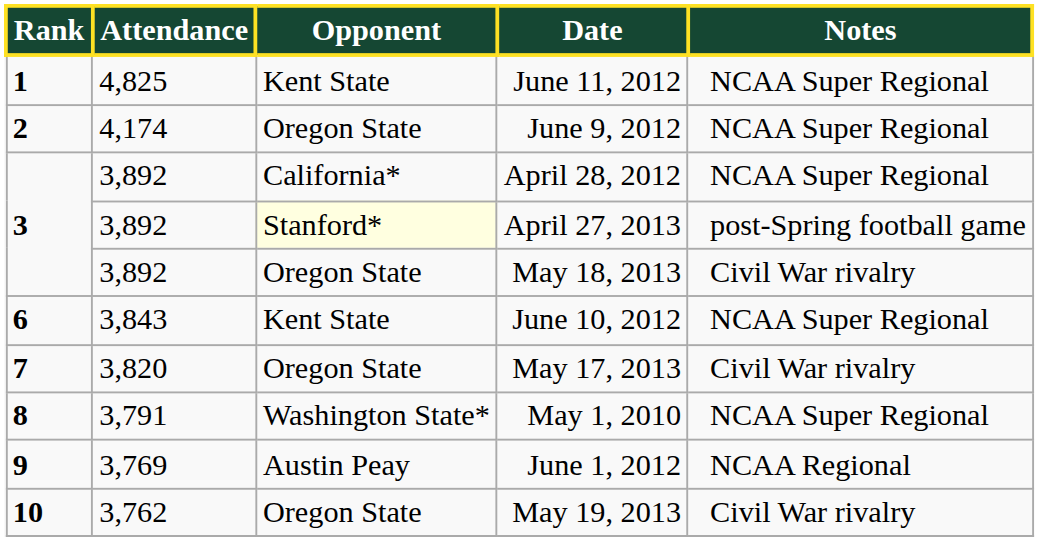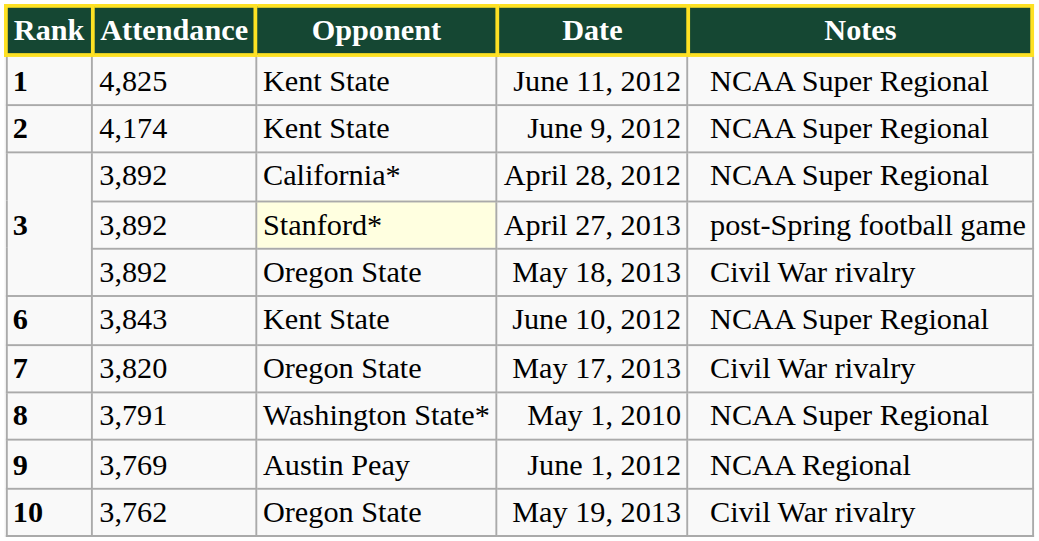(342, 128) Oregon State -> (326, 128) Kent State
